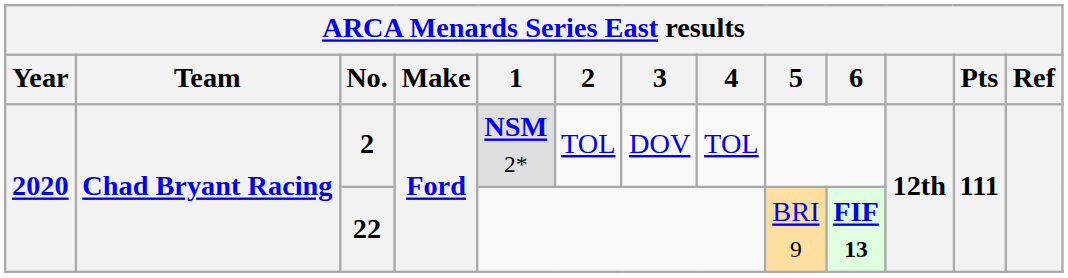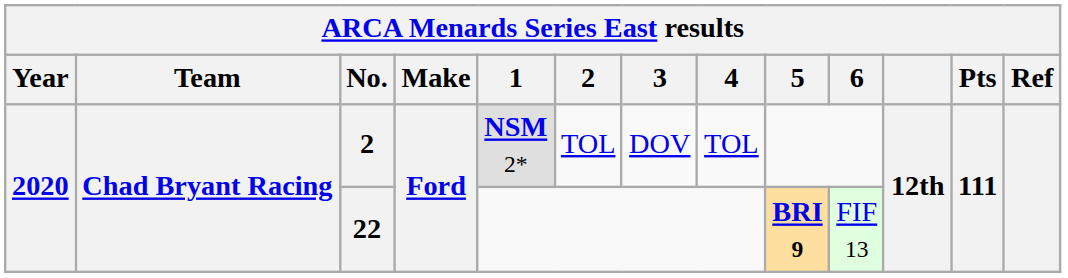(796, 228) normal -> (797, 229) bold
(856, 229) bold -> (857, 228) normal
